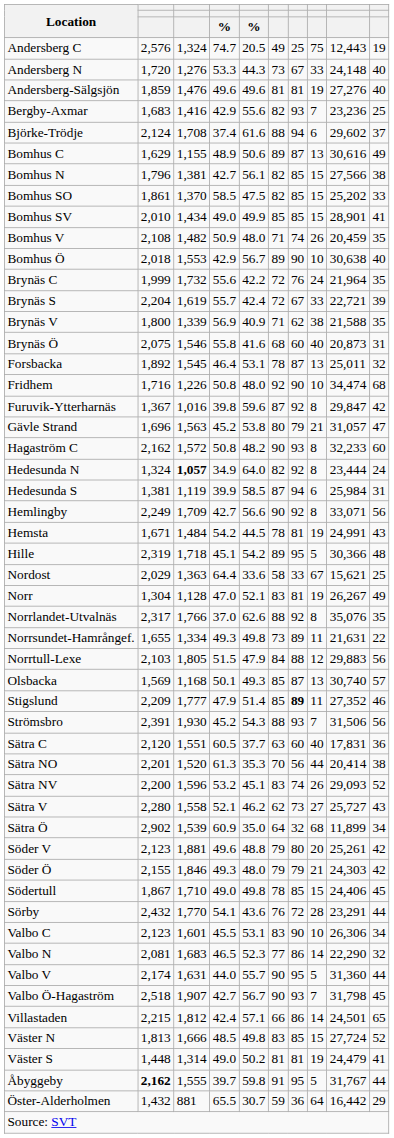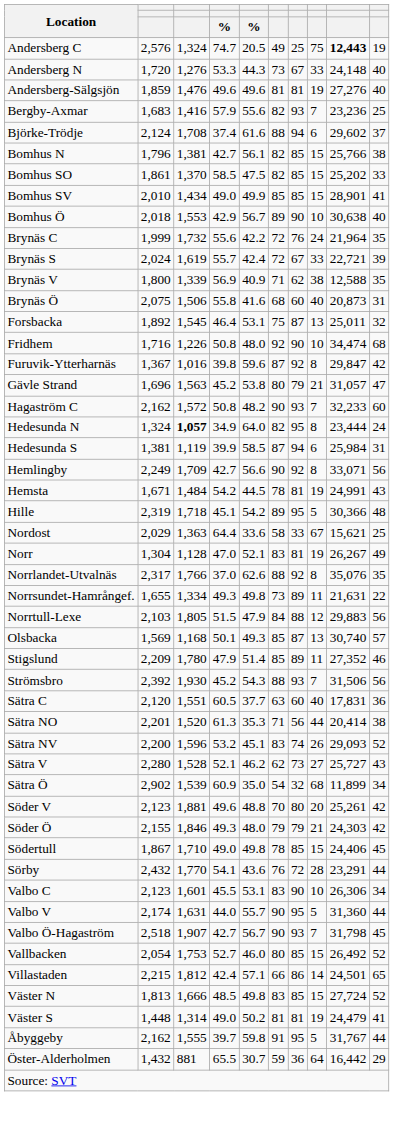(348, 48) normal -> (348, 48) bold
(224, 111) 42.9 -> (224, 111) 57.9
- row: (36, 153)
(348, 174) 27,566 -> (348, 153) 25,766
- row: (36, 237)
(156, 301) 2,204 -> (156, 258) 2,024
(348, 322) 21,588 -> (348, 280) 12,588
(192, 343) 1,546 -> (192, 301) 1,506
(278, 364) 78 -> (278, 322) 75
(314, 448) 8 -> (314, 406) 7
(298, 469) 92 -> (298, 427) 95
(192, 701) 1,777 -> (192, 659) 1,780
(298, 701) bold -> (298, 659) normal
(156, 722) 2,391 -> (156, 680) 2,392
(278, 764) 70 -> (278, 722) 71
(192, 806) 1,558 -> (192, 764) 1,528
(278, 827) 64 -> (278, 785) 54
(278, 848) 79 -> (278, 806) 70
- row: (29, 953)
+ row: (37, 953)
(156, 1080) bold -> (156, 1038) normal
